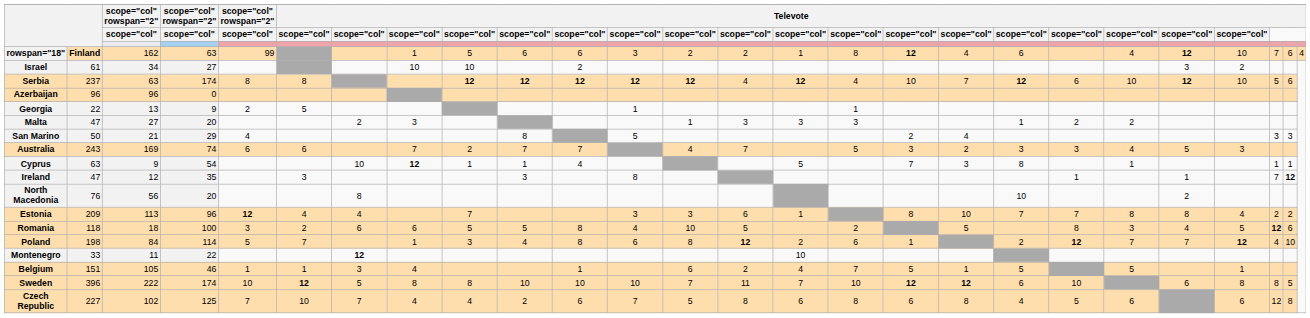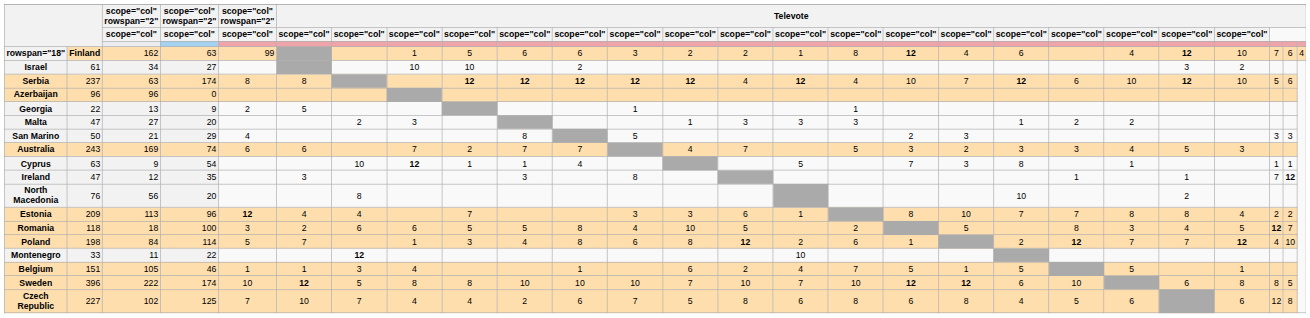(966, 136) 4 -> (966, 136) 3
(1290, 227) 6 -> (1290, 227) 7
(745, 282) 11 -> (745, 282) 10
